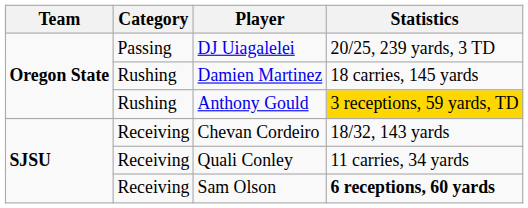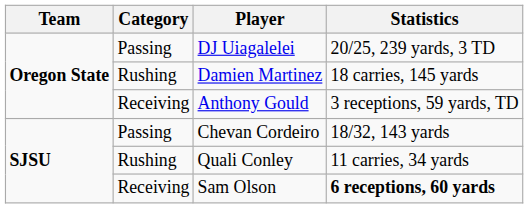(147, 103) Rushing -> (153, 103) Receiving
(425, 103) gold background -> (425, 103) no background
(153, 132) Receiving -> (145, 132) Passing
(153, 160) Receiving -> (147, 160) Rushing
